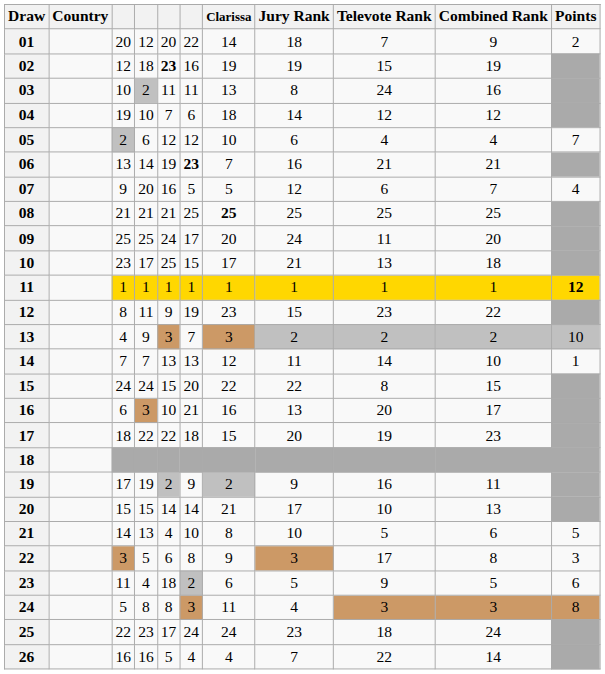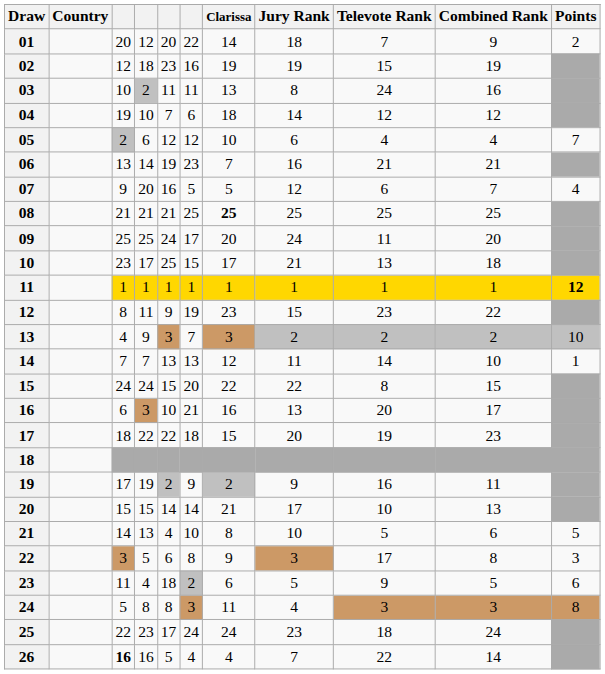(169, 66) bold -> (169, 66) normal
(191, 164) bold -> (191, 164) normal
(123, 656) normal -> (123, 656) bold
